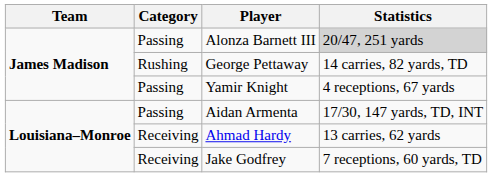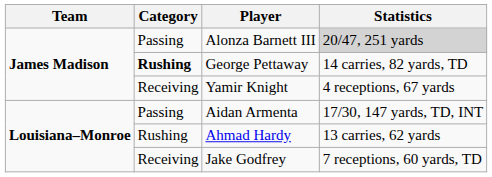(163, 64) normal -> (164, 64) bold
(161, 88) Passing -> (168, 88) Receiving
(168, 135) Receiving -> (163, 135) Rushing
